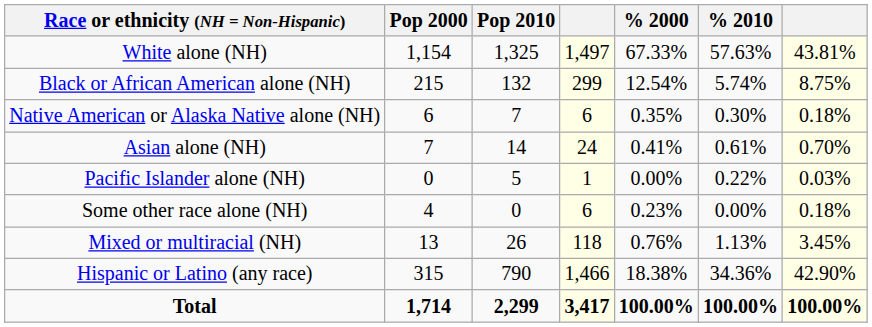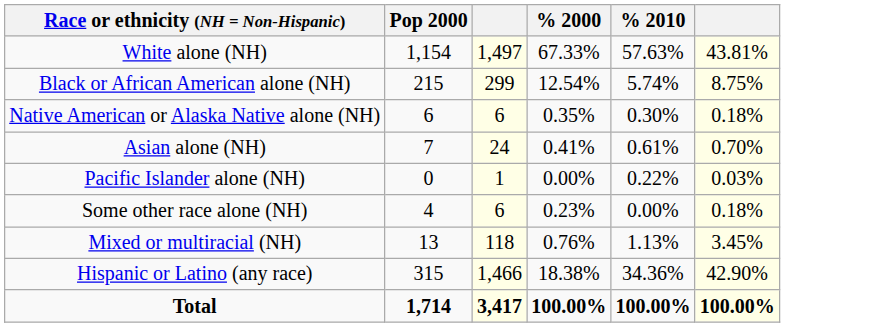- column: (516, 20)
